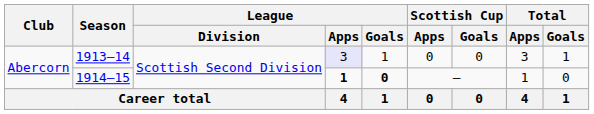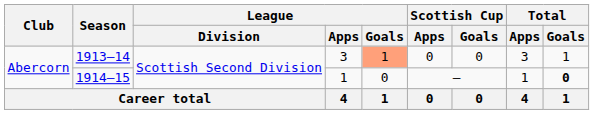(344, 57) lavender background -> (344, 57) no background
(385, 57) no background -> (385, 57) lightsalmon background
(344, 78) bold -> (344, 78) normal
(385, 78) bold -> (385, 78) normal
(566, 78) normal -> (566, 78) bold
